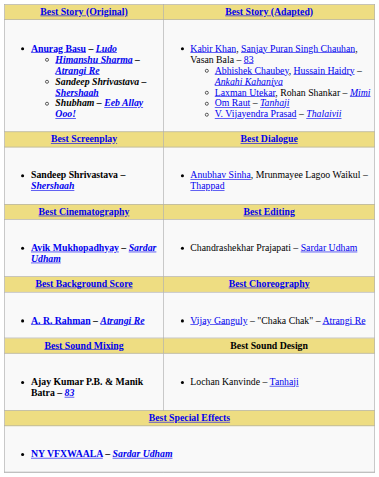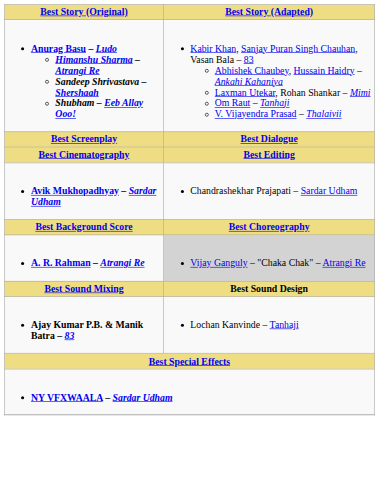- row: (84, 181)
(269, 320) no background -> (269, 264) lightgrey background
